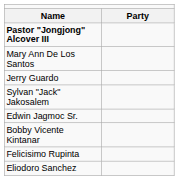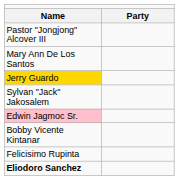(46, 35) bold -> (42, 35) normal
(32, 78) no background -> (32, 78) gold background
(42, 116) no background -> (42, 116) pink background
(41, 168) normal -> (44, 168) bold
